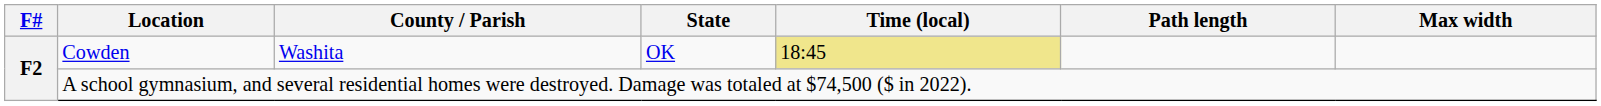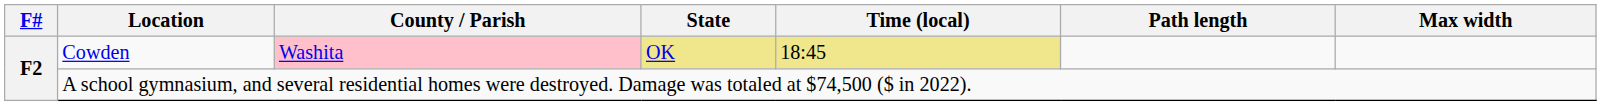(311, 52) no background -> (311, 52) pink background
(661, 52) no background -> (661, 52) khaki background
